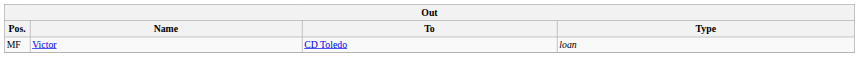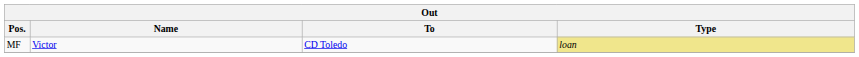(568, 45) no background -> (568, 45) khaki background
